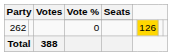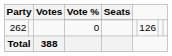(148, 28) gold background -> (148, 28) no background
